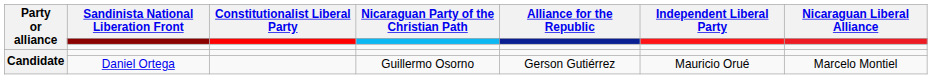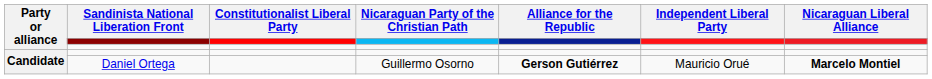(570, 64) normal -> (570, 64) bold
(856, 64) normal -> (856, 64) bold
